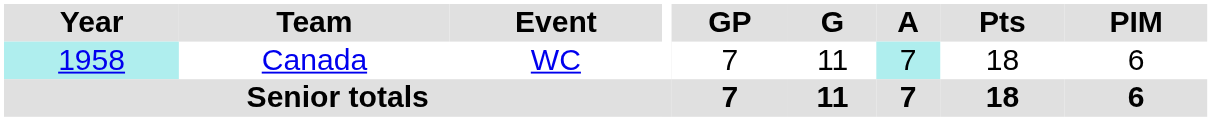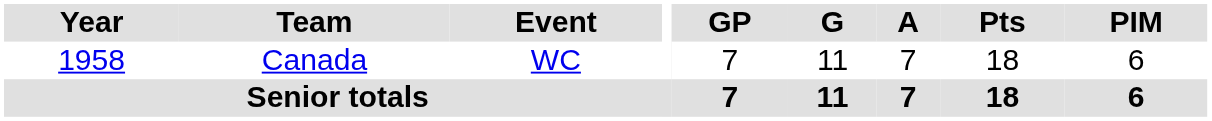(92, 59) paleturquoise background -> (92, 59) no background
(908, 59) paleturquoise background -> (908, 59) no background
